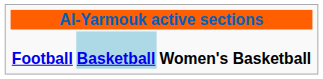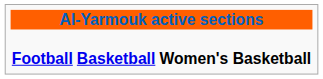(116, 59) lightblue background -> (116, 59) no background
